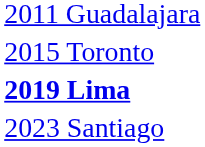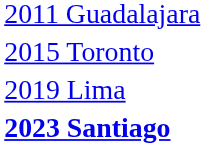(67, 90) bold -> (65, 90) normal
(84, 128) normal -> (87, 128) bold
